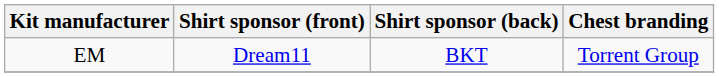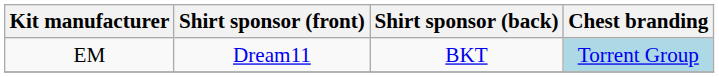(638, 54) no background -> (638, 54) lightblue background
